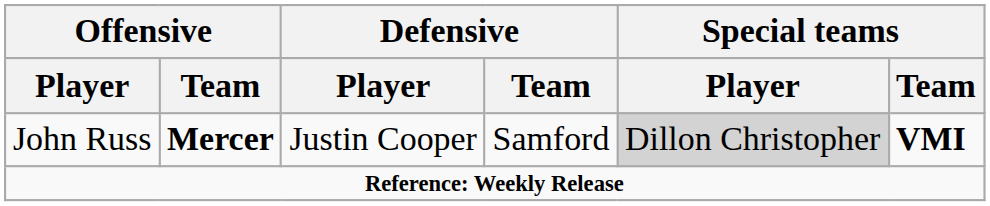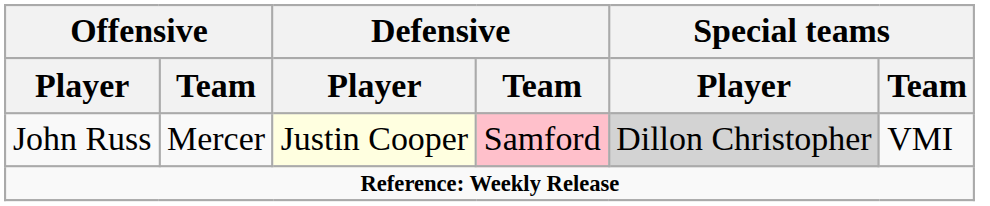(220, 138) bold -> (216, 138) normal
(383, 138) no background -> (374, 138) lightyellow background
(551, 138) no background -> (542, 138) pink background
(931, 138) bold -> (920, 138) normal
